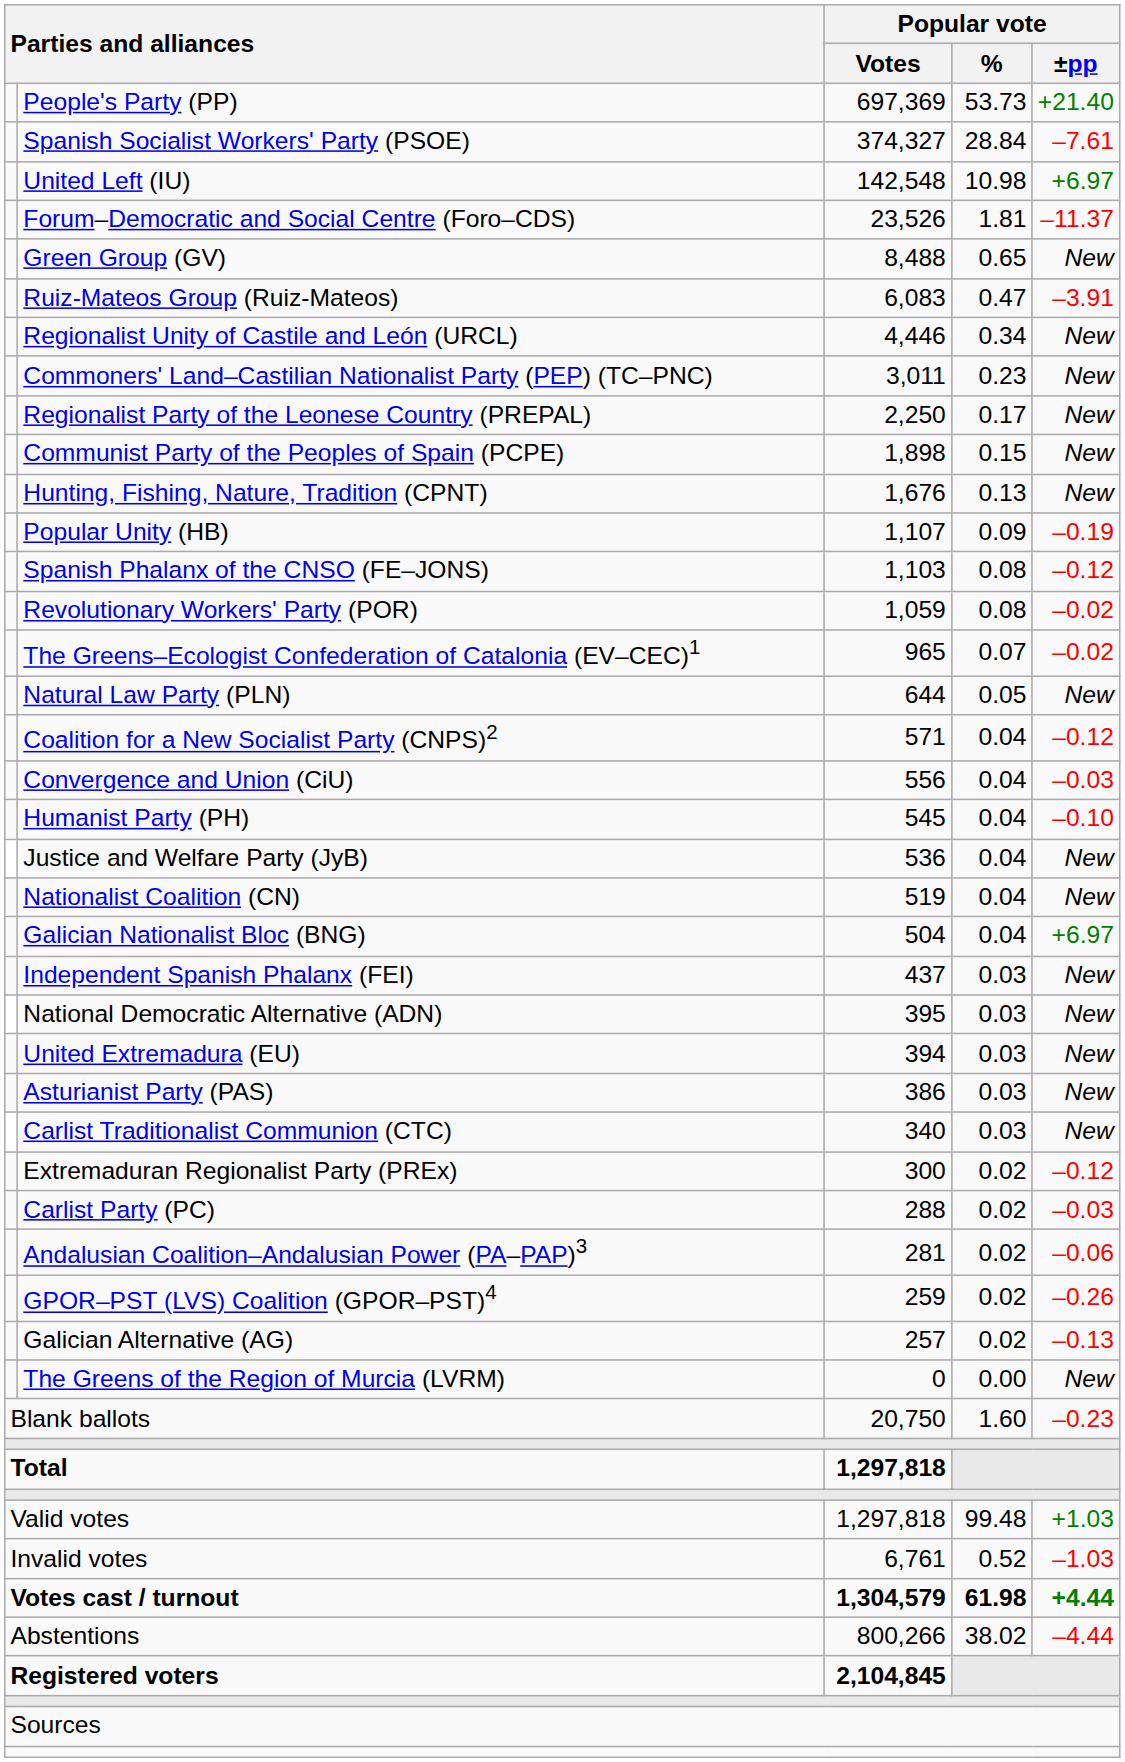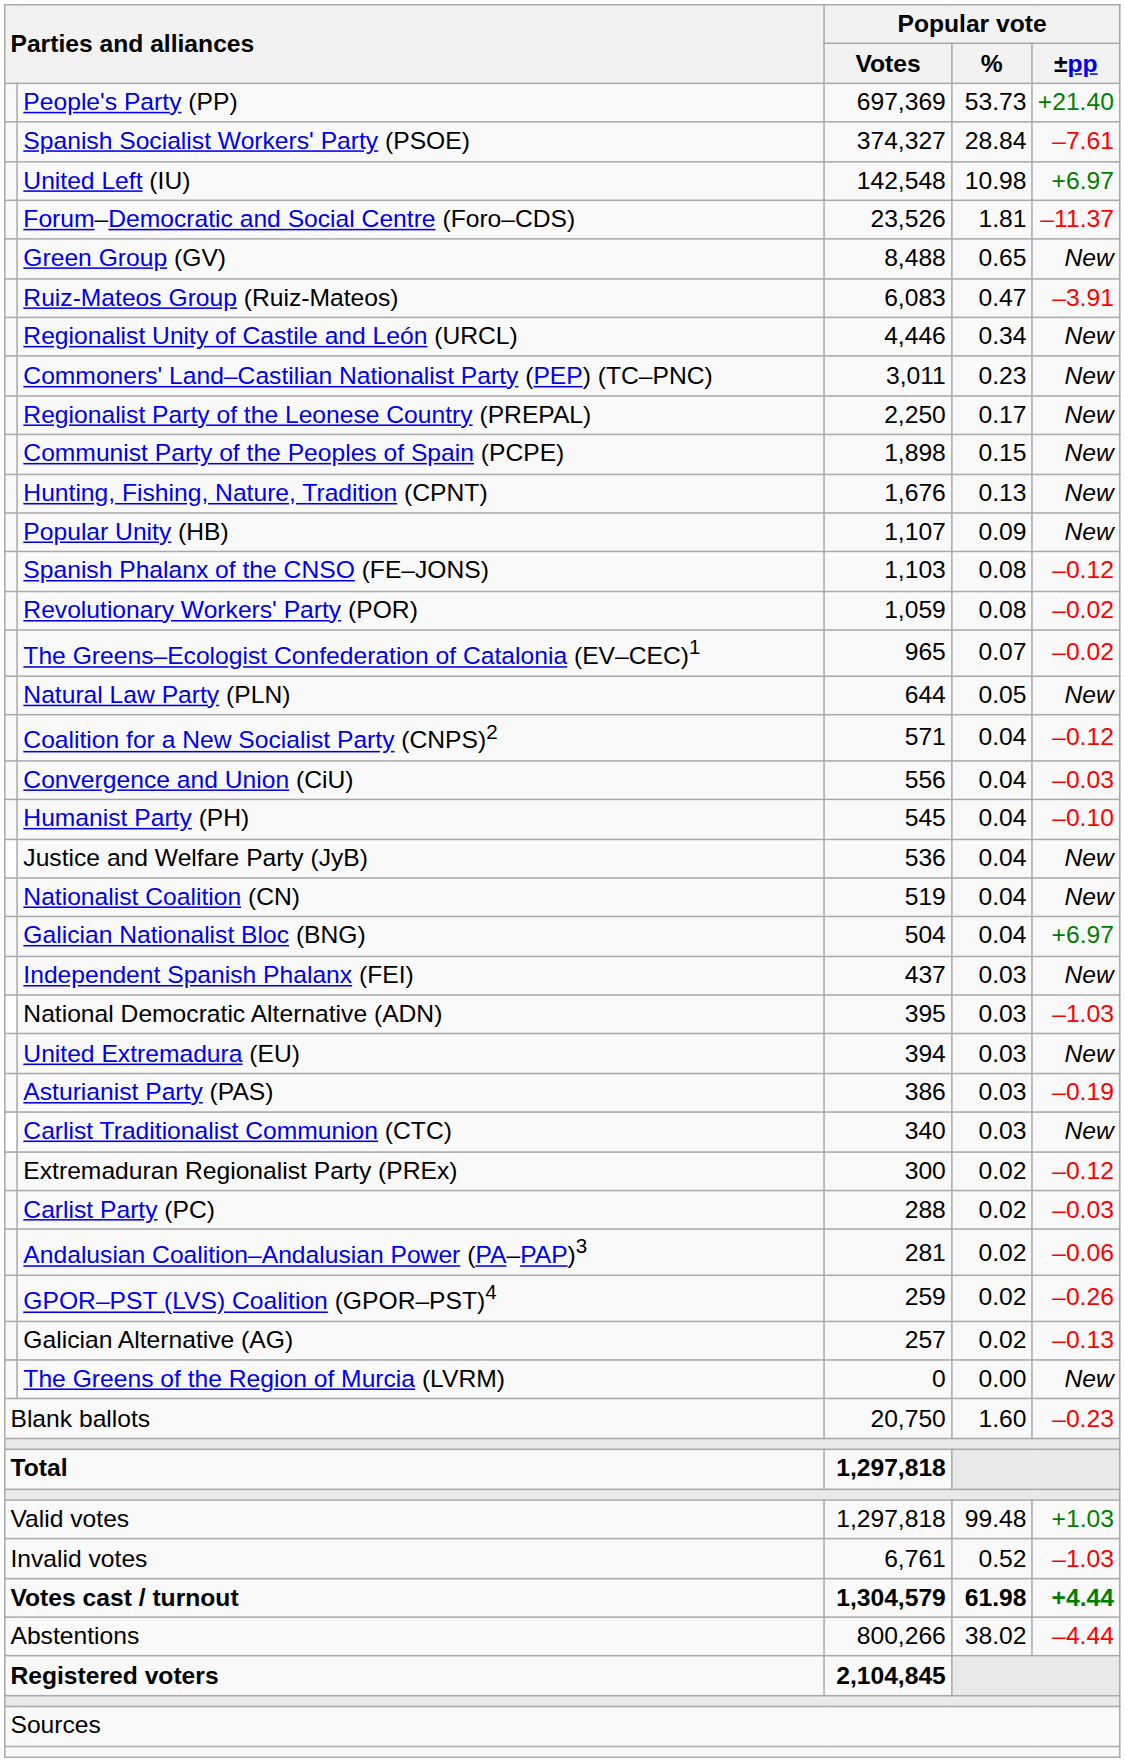(1083, 532) –0.19 -> (1089, 532) New
(1089, 1014) New -> (1083, 1014) –1.03
(1089, 1092) New -> (1083, 1092) –0.19
